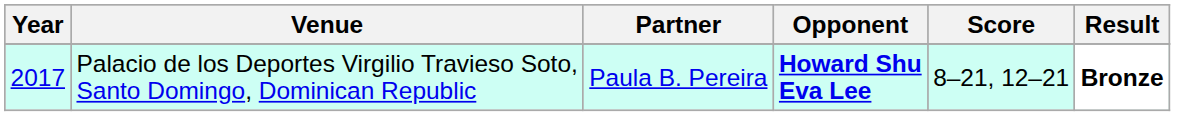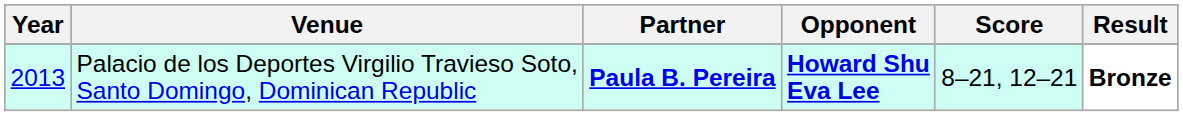(38, 77) 2017 -> (38, 77) 2013
(678, 77) normal -> (682, 77) bold
